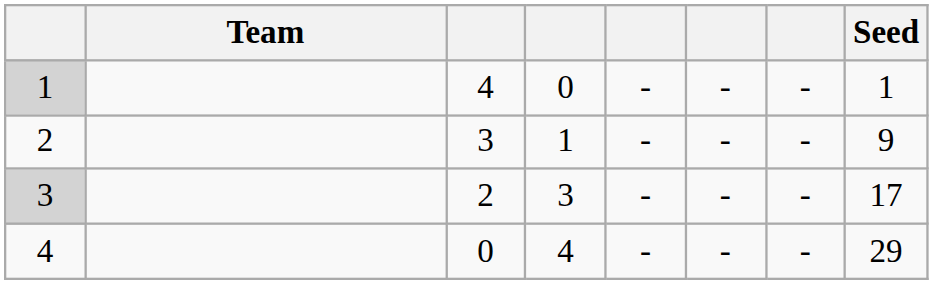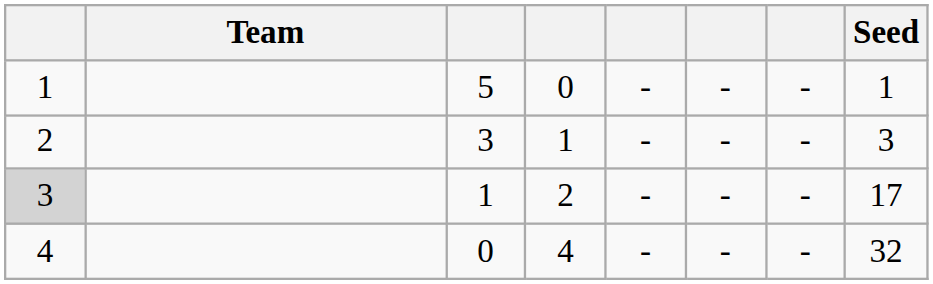(45, 86) lightgrey background -> (45, 86) no background
(486, 86) 4 -> (486, 86) 5
(886, 141) 9 -> (886, 141) 3
(486, 196) 2 -> (486, 196) 1
(565, 196) 3 -> (565, 196) 2
(886, 250) 29 -> (886, 250) 32
